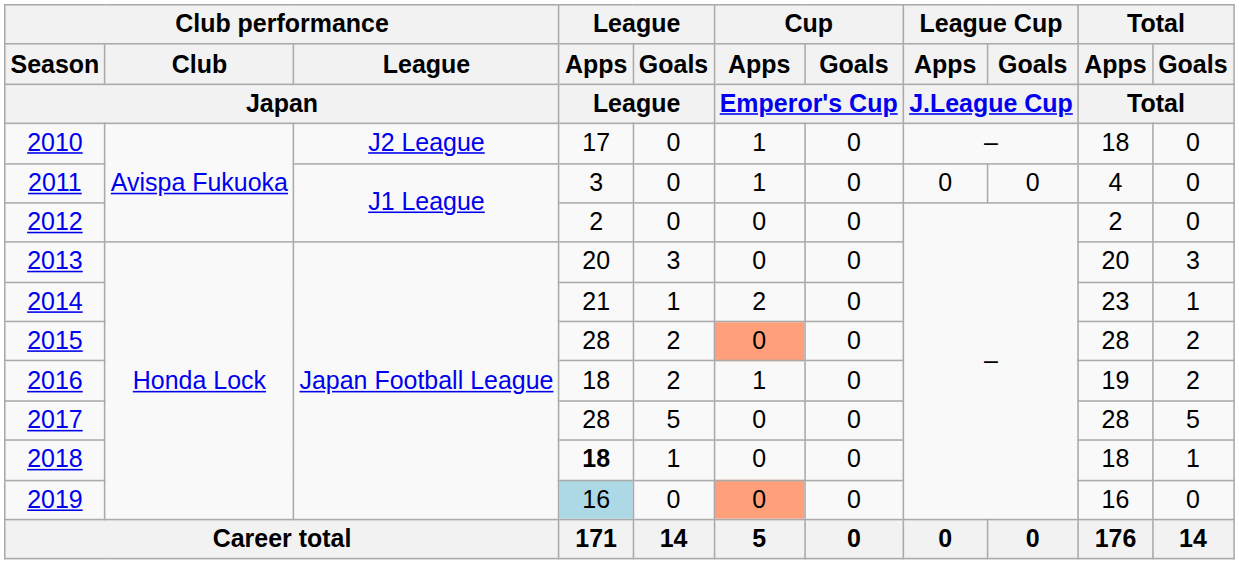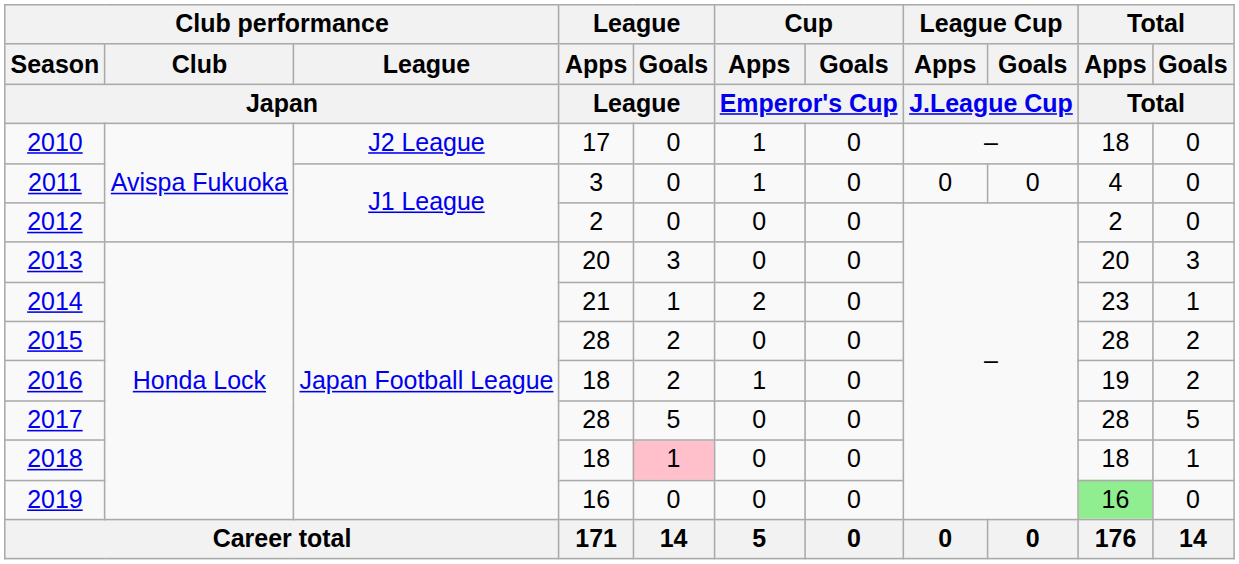(759, 340) lightsalmon background -> (759, 340) no background
(596, 459) bold -> (596, 459) normal
(674, 459) no background -> (674, 459) pink background
(596, 499) lightblue background -> (596, 499) no background
(759, 499) lightsalmon background -> (759, 499) no background
(1115, 499) no background -> (1115, 499) lightgreen background
